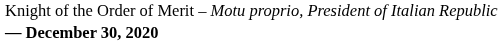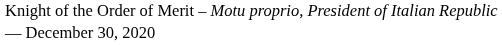(82, 33) bold -> (80, 33) normal
